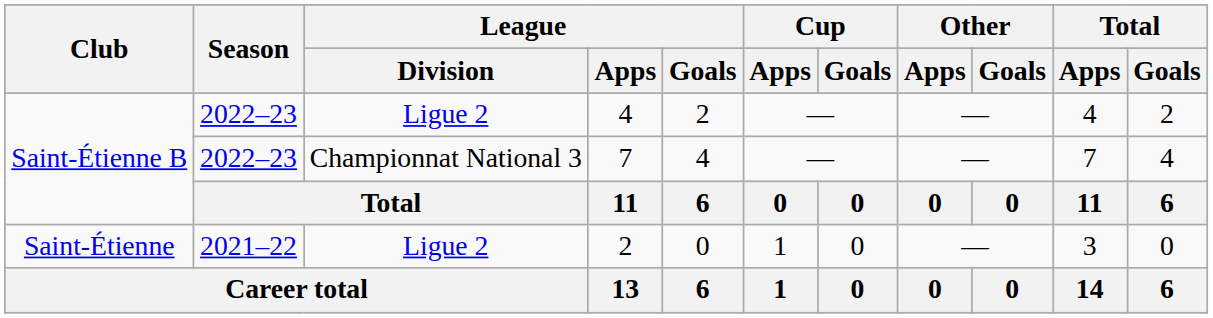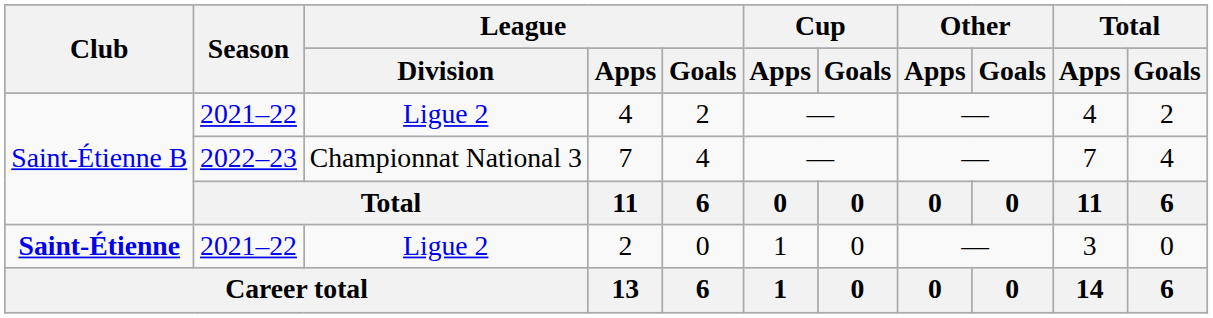(248, 114) 2022–23 -> (248, 114) 2021–22
(99, 245) normal -> (99, 245) bold
